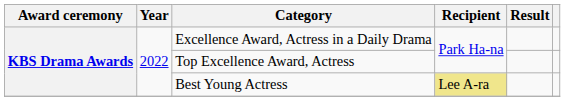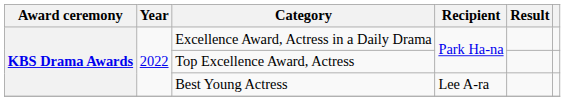(464, 84) khaki background -> (464, 84) no background
